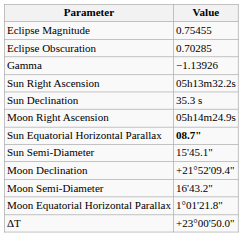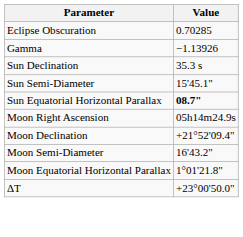- row: (48, 30)
- row: (53, 83)
rows swapped: (51, 153) <-> (58, 118)
